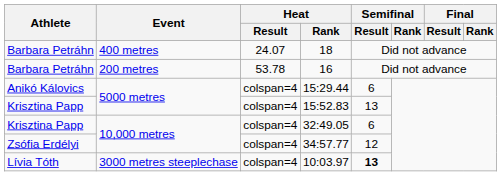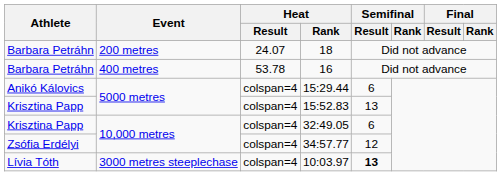(129, 50) 400 metres -> (129, 50) 200 metres
(129, 69) 200 metres -> (129, 69) 400 metres
